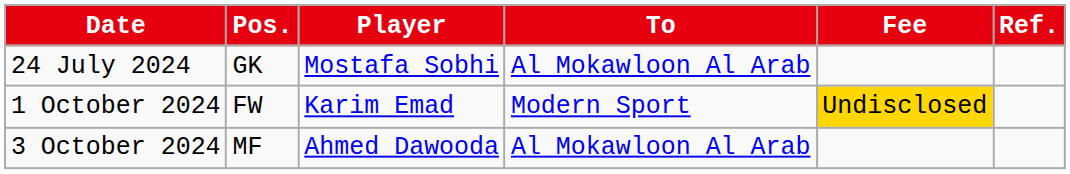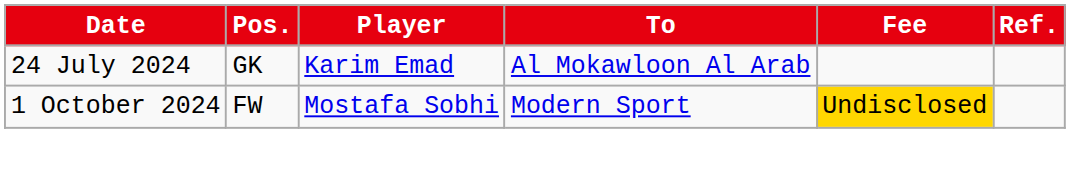(402, 66) Mostafa Sobhi -> (379, 66) Karim Emad
(379, 107) Karim Emad -> (402, 107) Mostafa Sobhi
- row: (116, 147)
